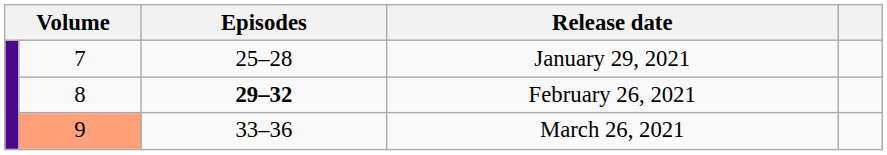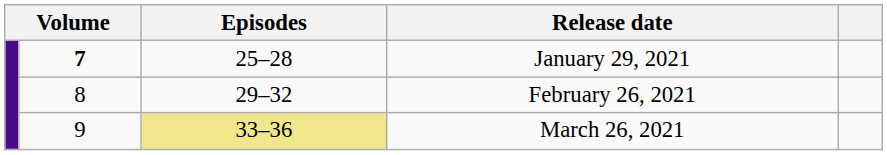(80, 58) normal -> (80, 58) bold
(264, 94) bold -> (264, 94) normal
(80, 130) lightsalmon background -> (80, 130) no background
(264, 130) no background -> (264, 130) khaki background
